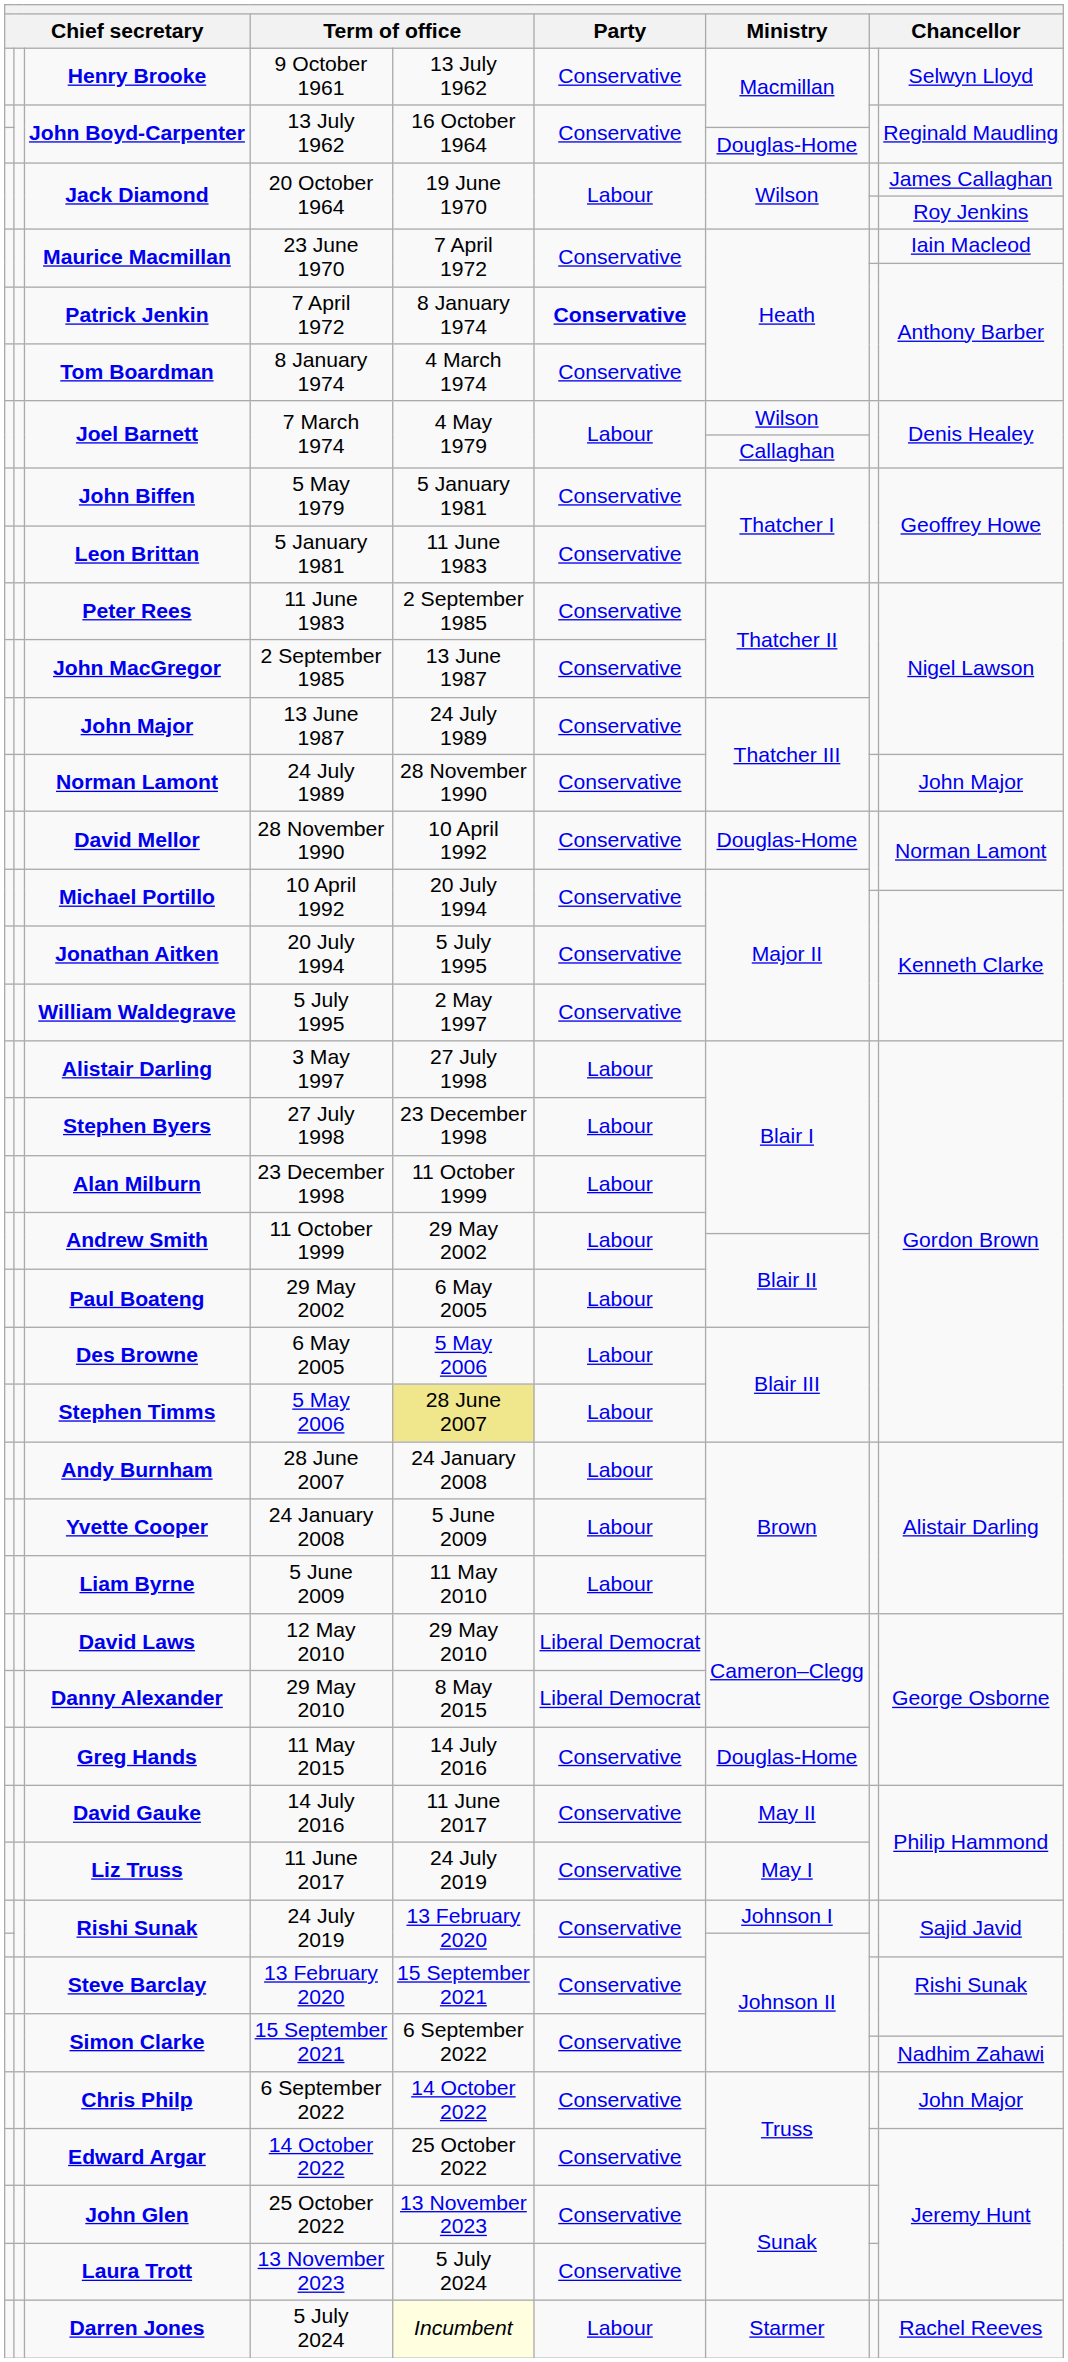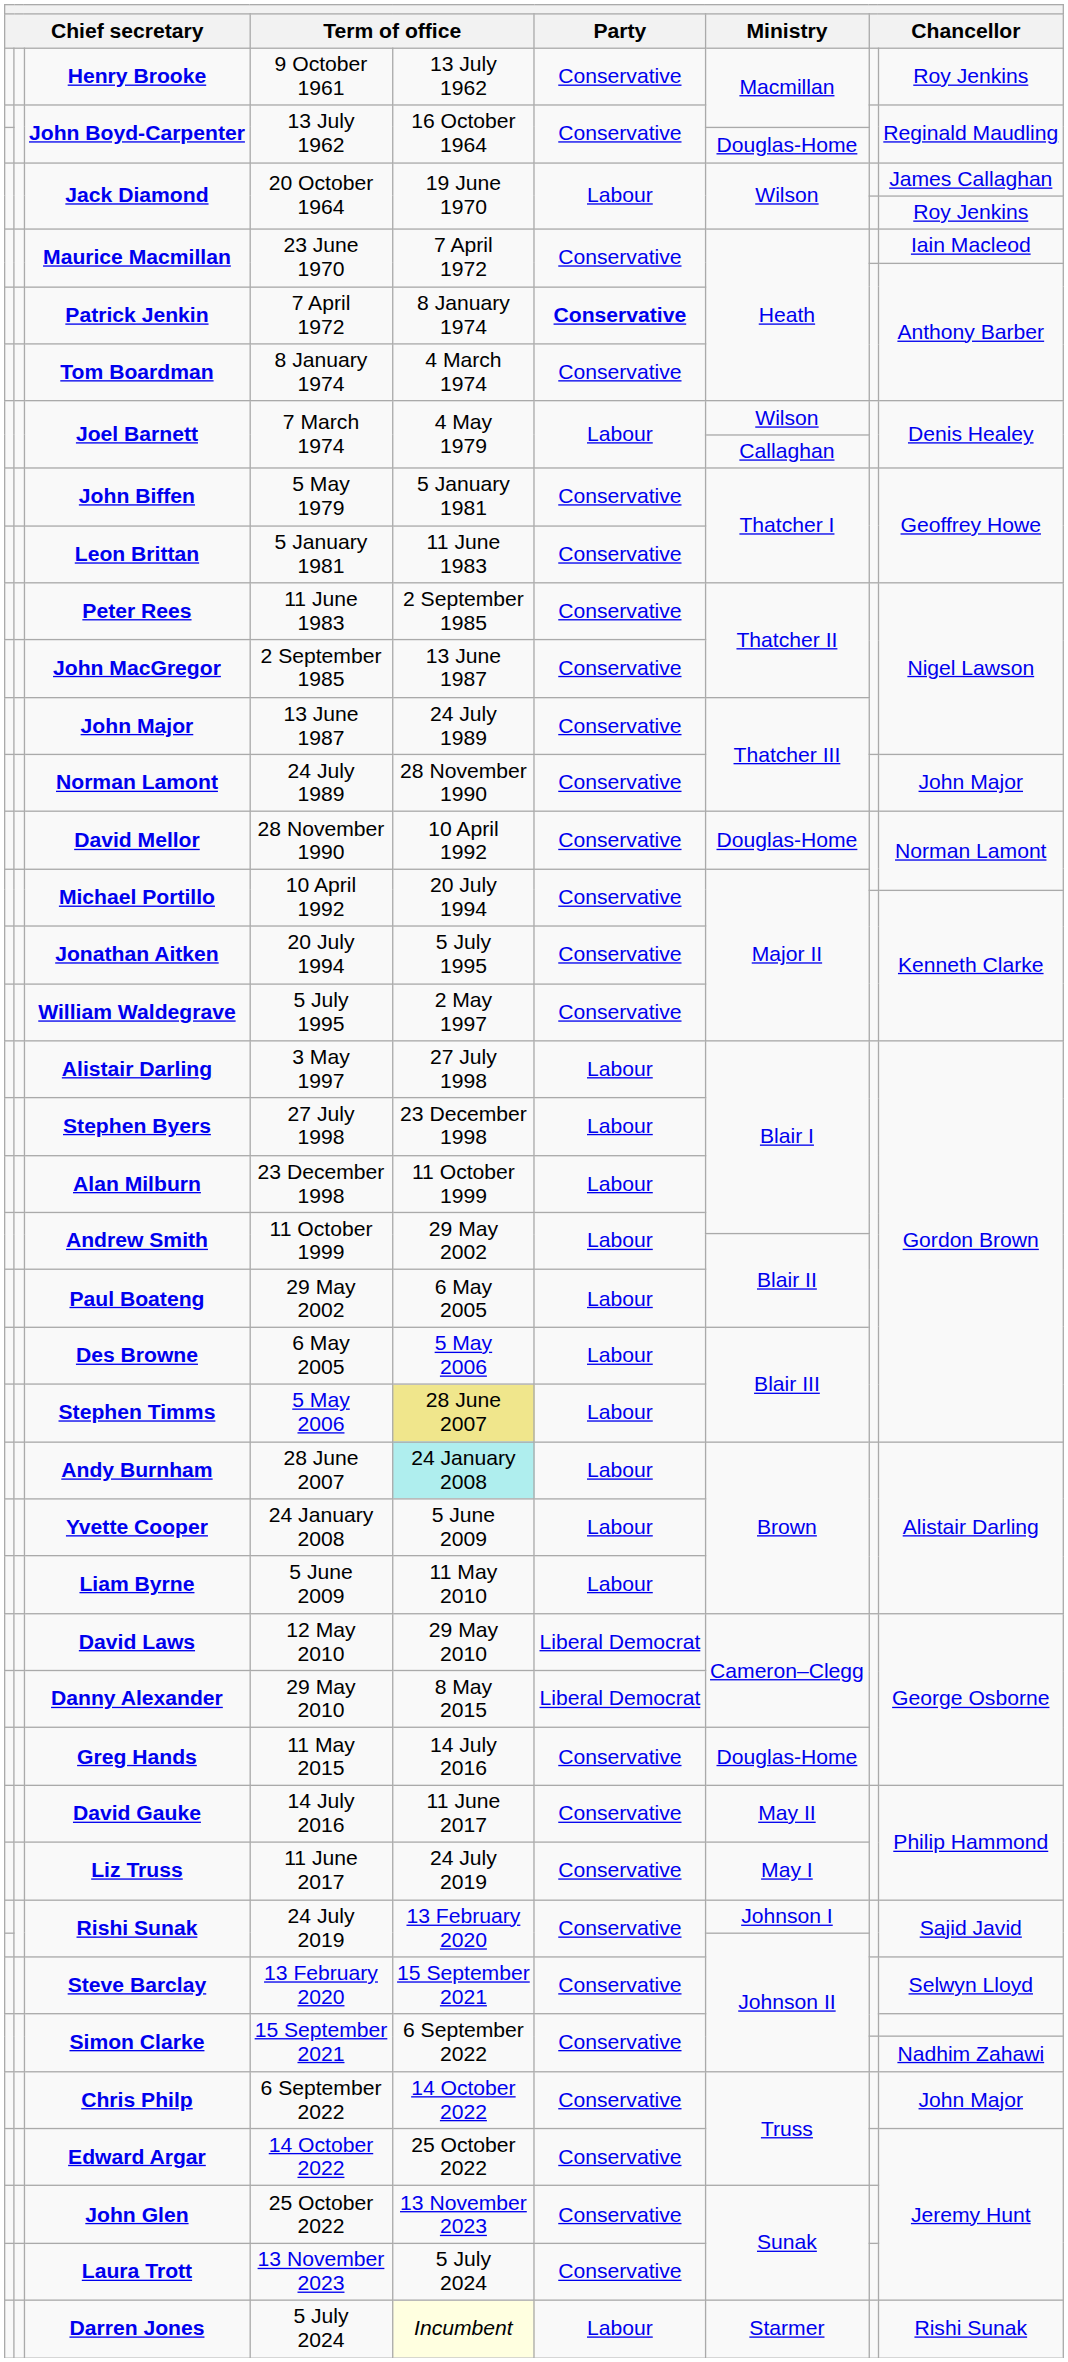(971, 76) Selwyn Lloyd -> (971, 76) Roy Jenkins
(463, 1469) no background -> (463, 1469) paleturquoise background
(971, 1985) Rishi Sunak -> (971, 1985) Selwyn Lloyd
(971, 2328) Rachel Reeves -> (971, 2328) Rishi Sunak
